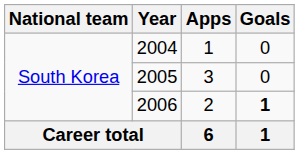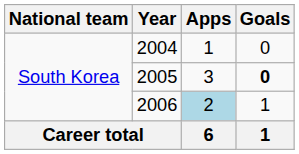(265, 76) normal -> (265, 76) bold
(209, 105) no background -> (209, 105) lightblue background
(265, 105) bold -> (265, 105) normal
